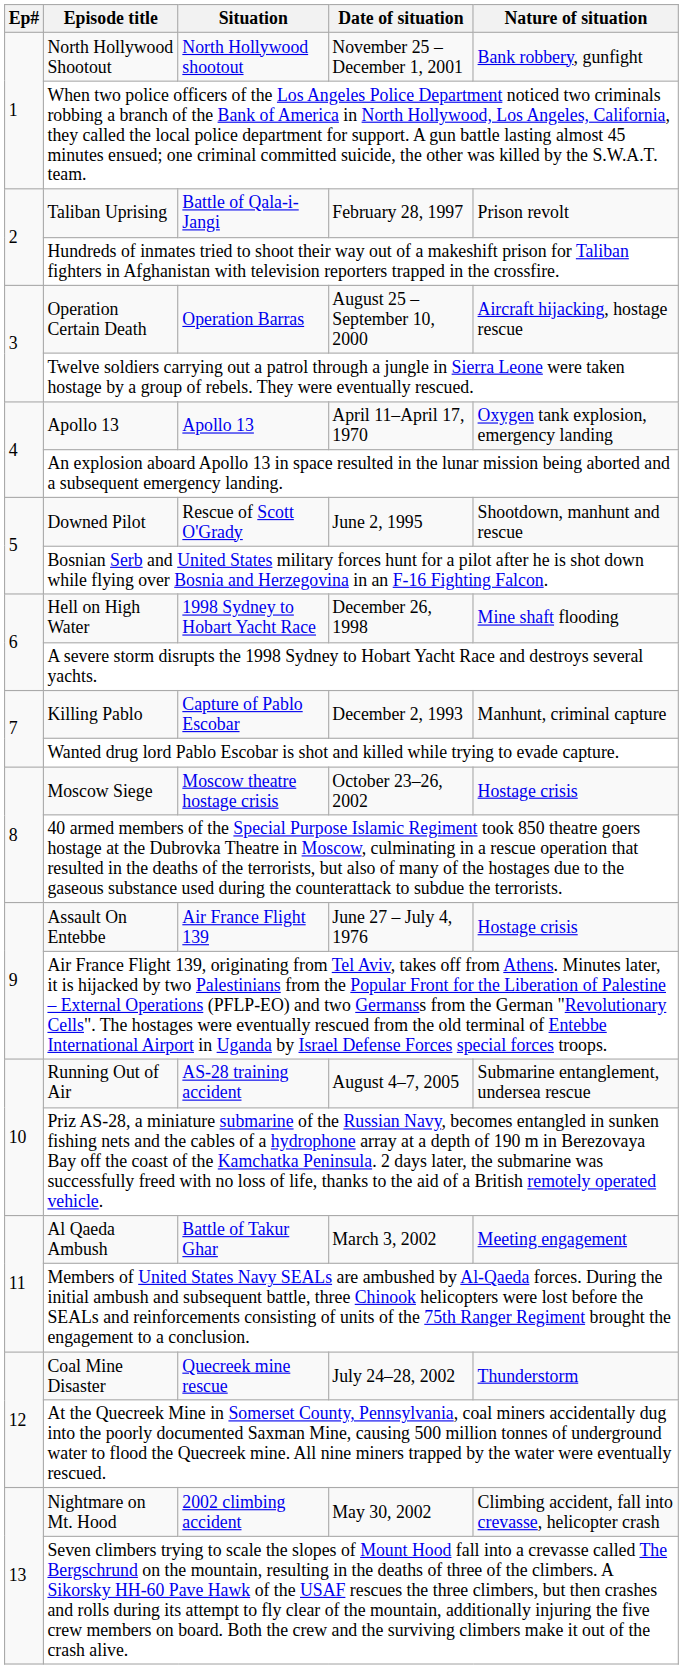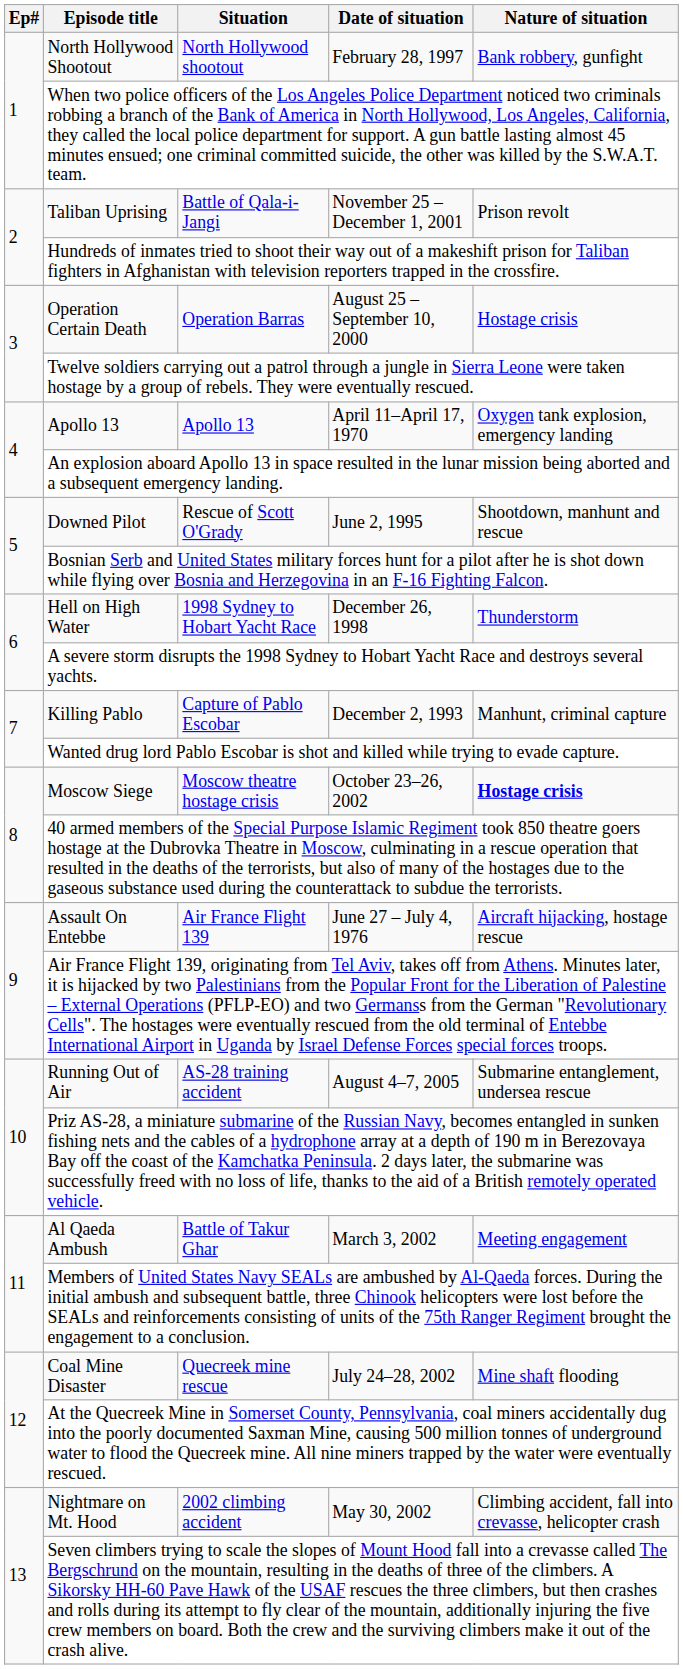(398, 56) November 25 – December 1, 2001 -> (398, 56) February 28, 1997
(398, 212) February 28, 1997 -> (398, 212) November 25 – December 1, 2001
(573, 319) Aircraft hijacking, hostage rescue -> (528, 319) Hostage crisis
(548, 618) Mine shaft flooding -> (528, 618) Thunderstorm
(528, 790) normal -> (530, 790) bold
(528, 926) Hostage crisis -> (573, 926) Aircraft hijacking, hostage rescue
(528, 1375) Thunderstorm -> (548, 1375) Mine shaft flooding
